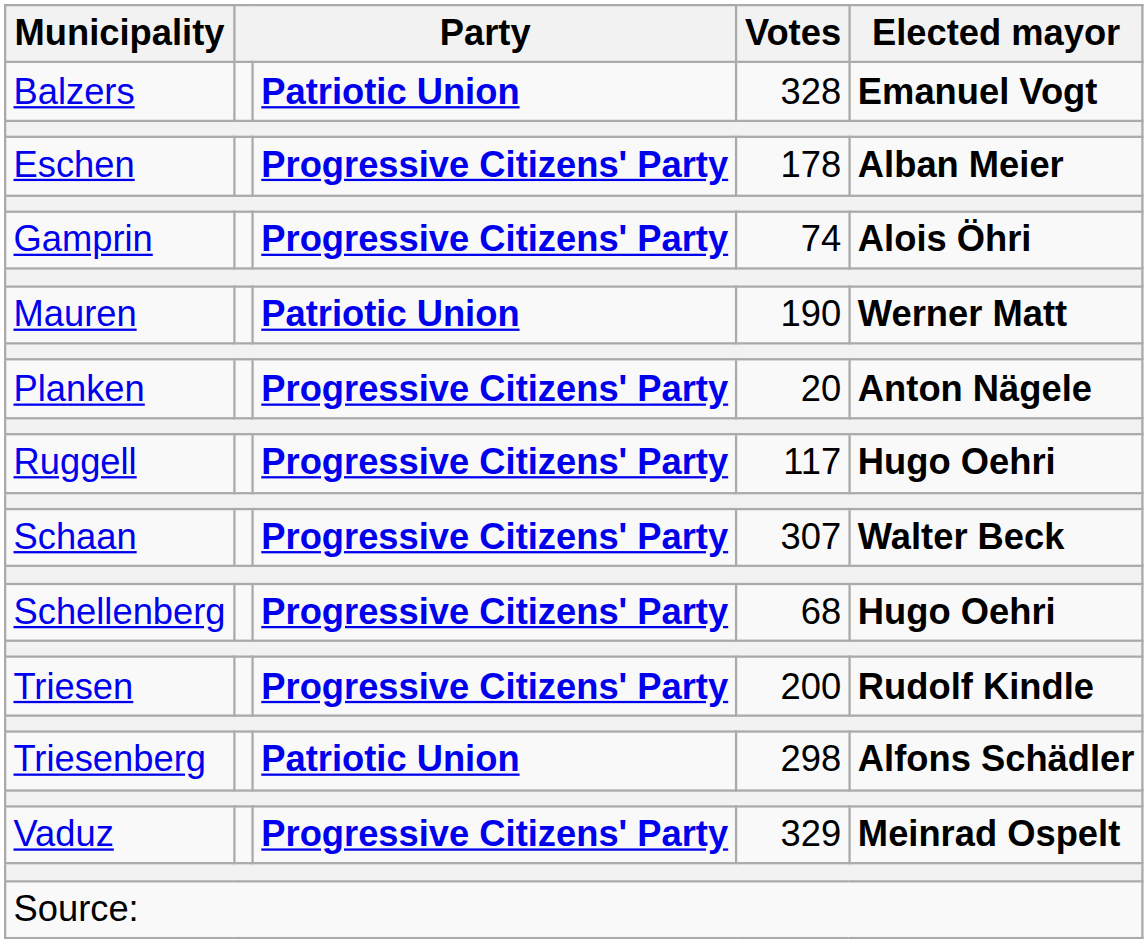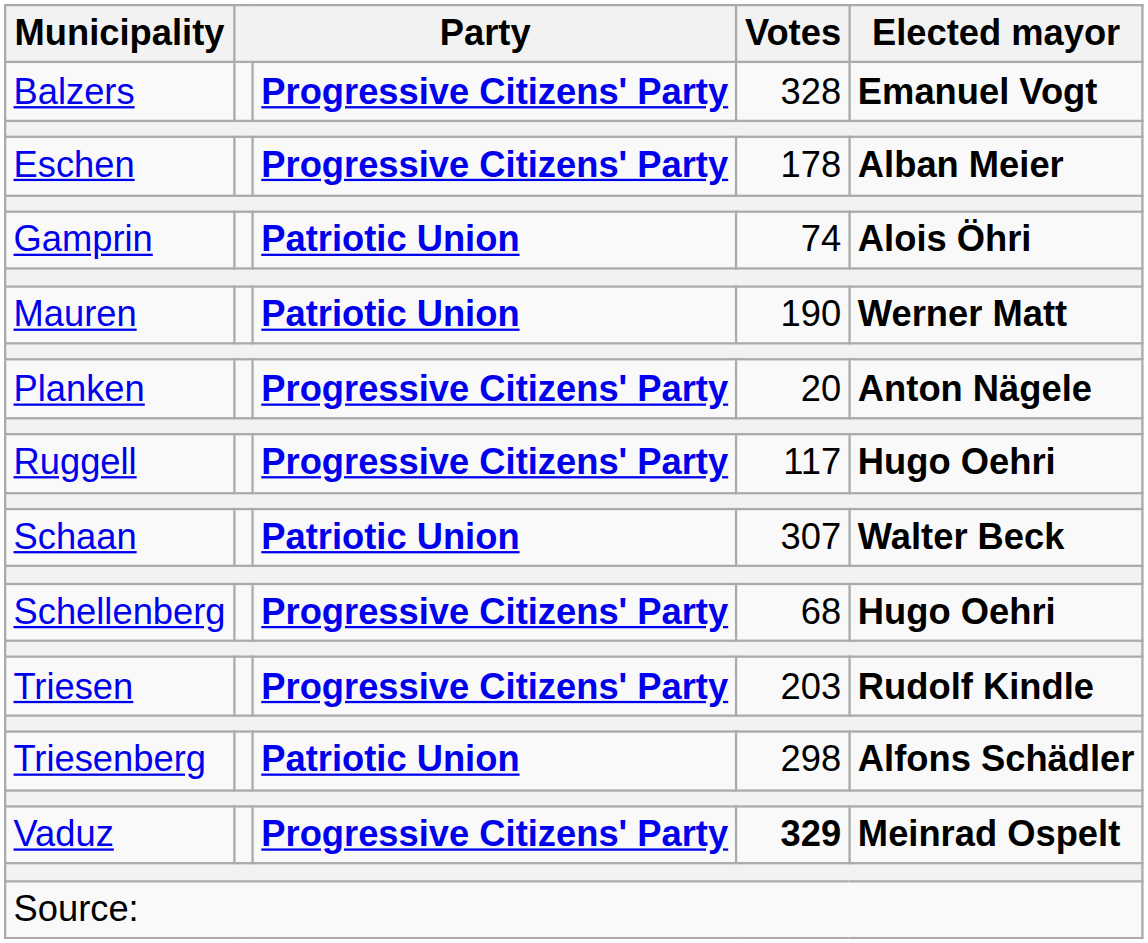(390, 90) Patriotic Union -> (495, 90) Progressive Citizens' Party
(495, 239) Progressive Citizens' Party -> (390, 239) Patriotic Union
(495, 536) Progressive Citizens' Party -> (390, 536) Patriotic Union
(811, 685) 200 -> (811, 685) 203
(811, 834) normal -> (811, 834) bold
